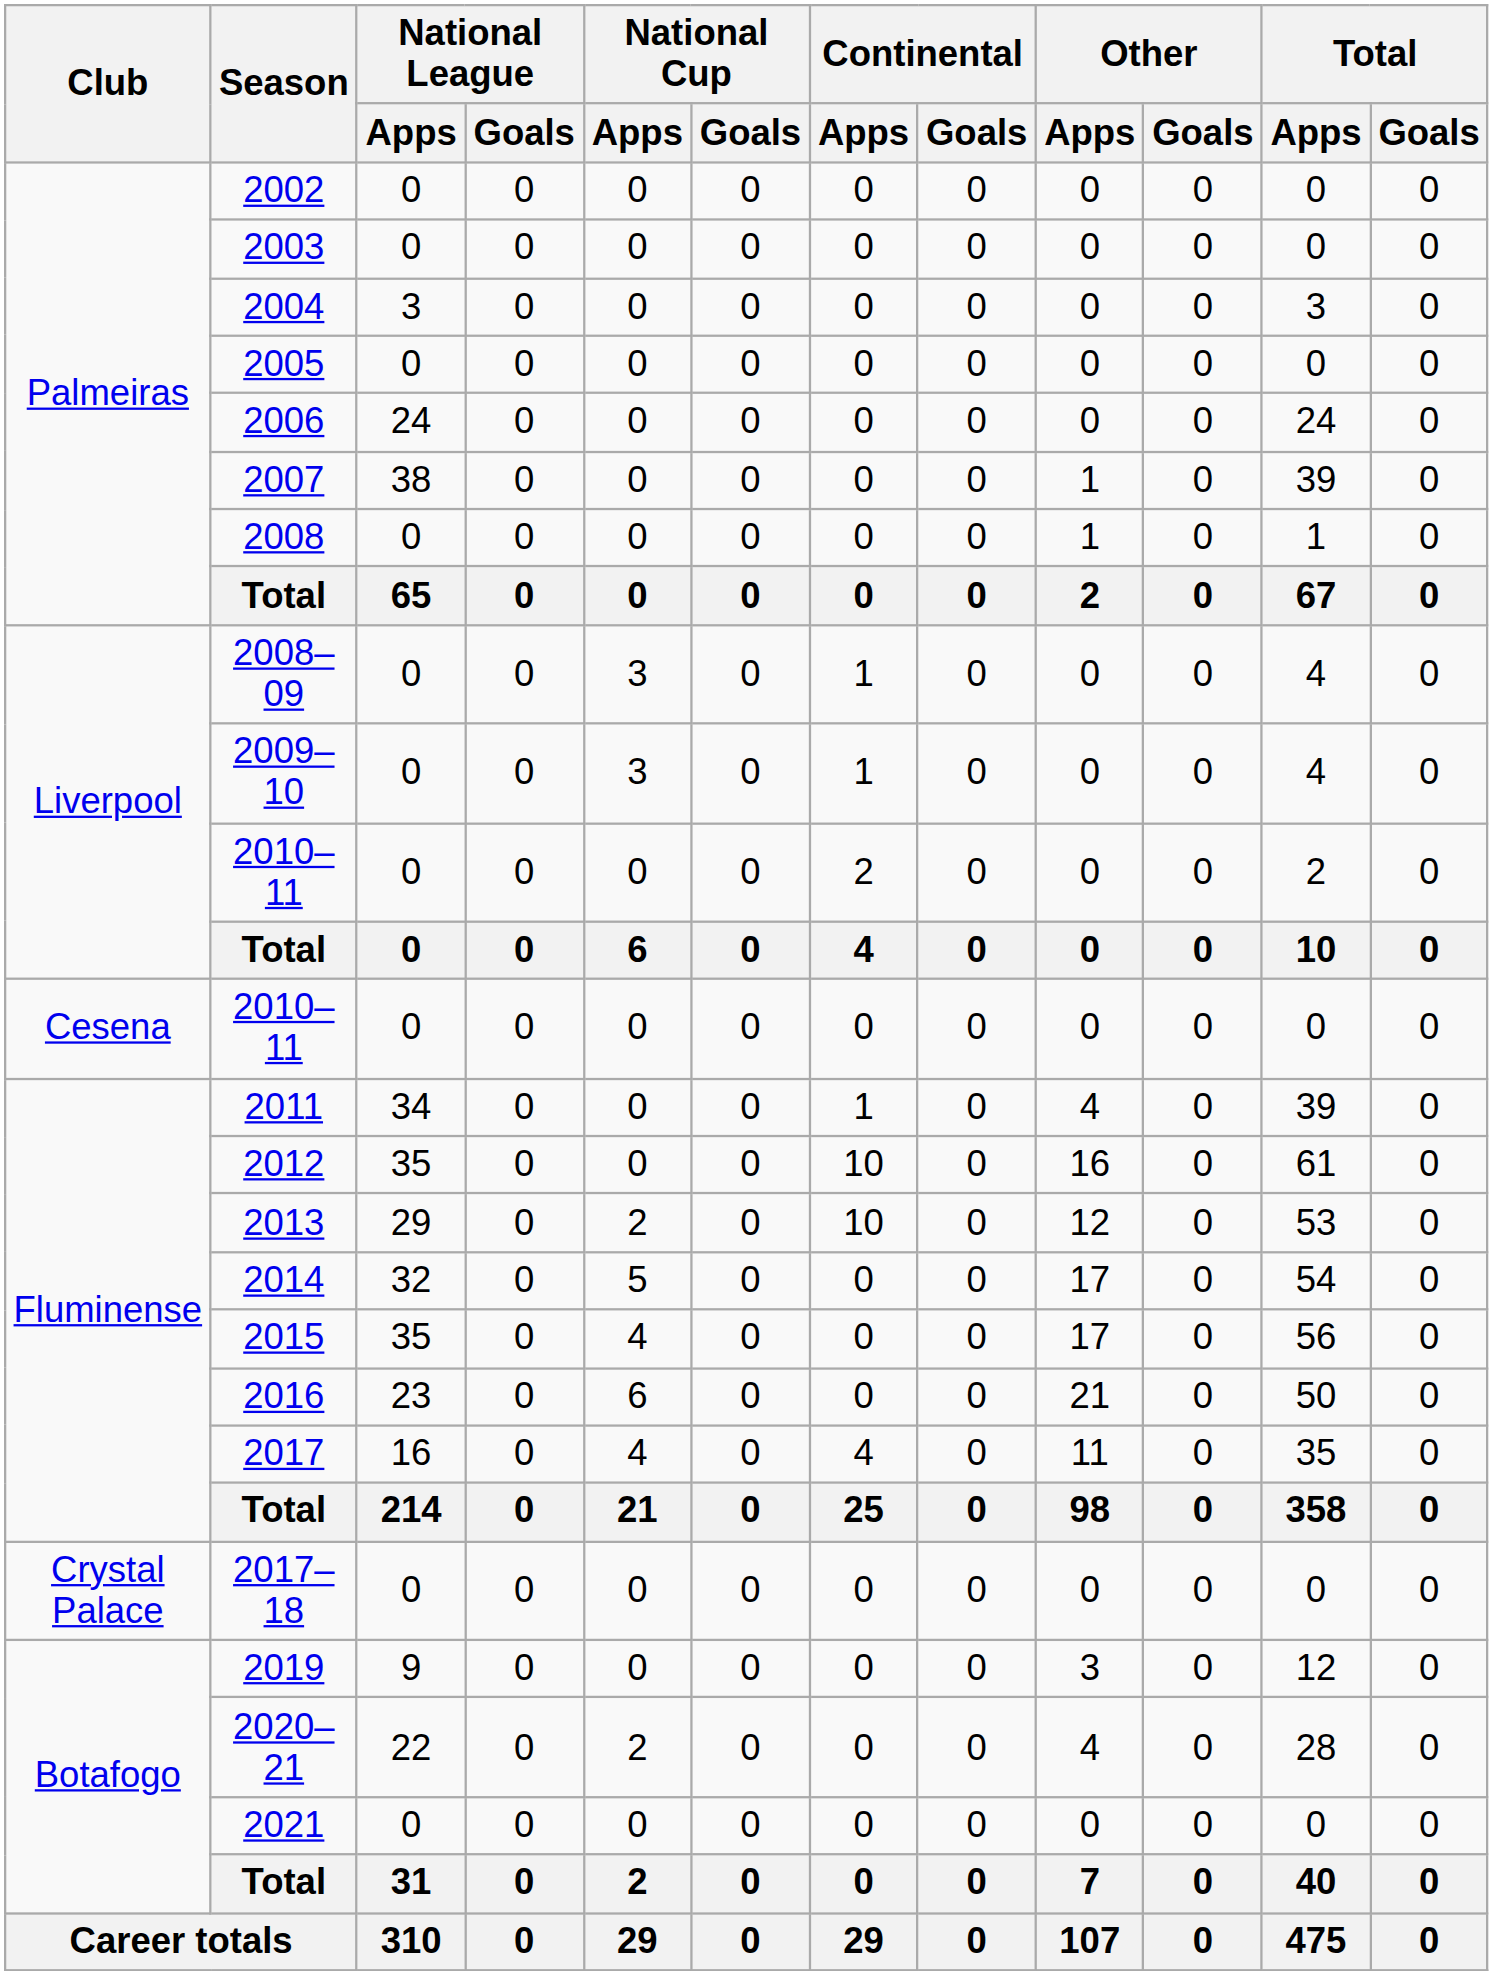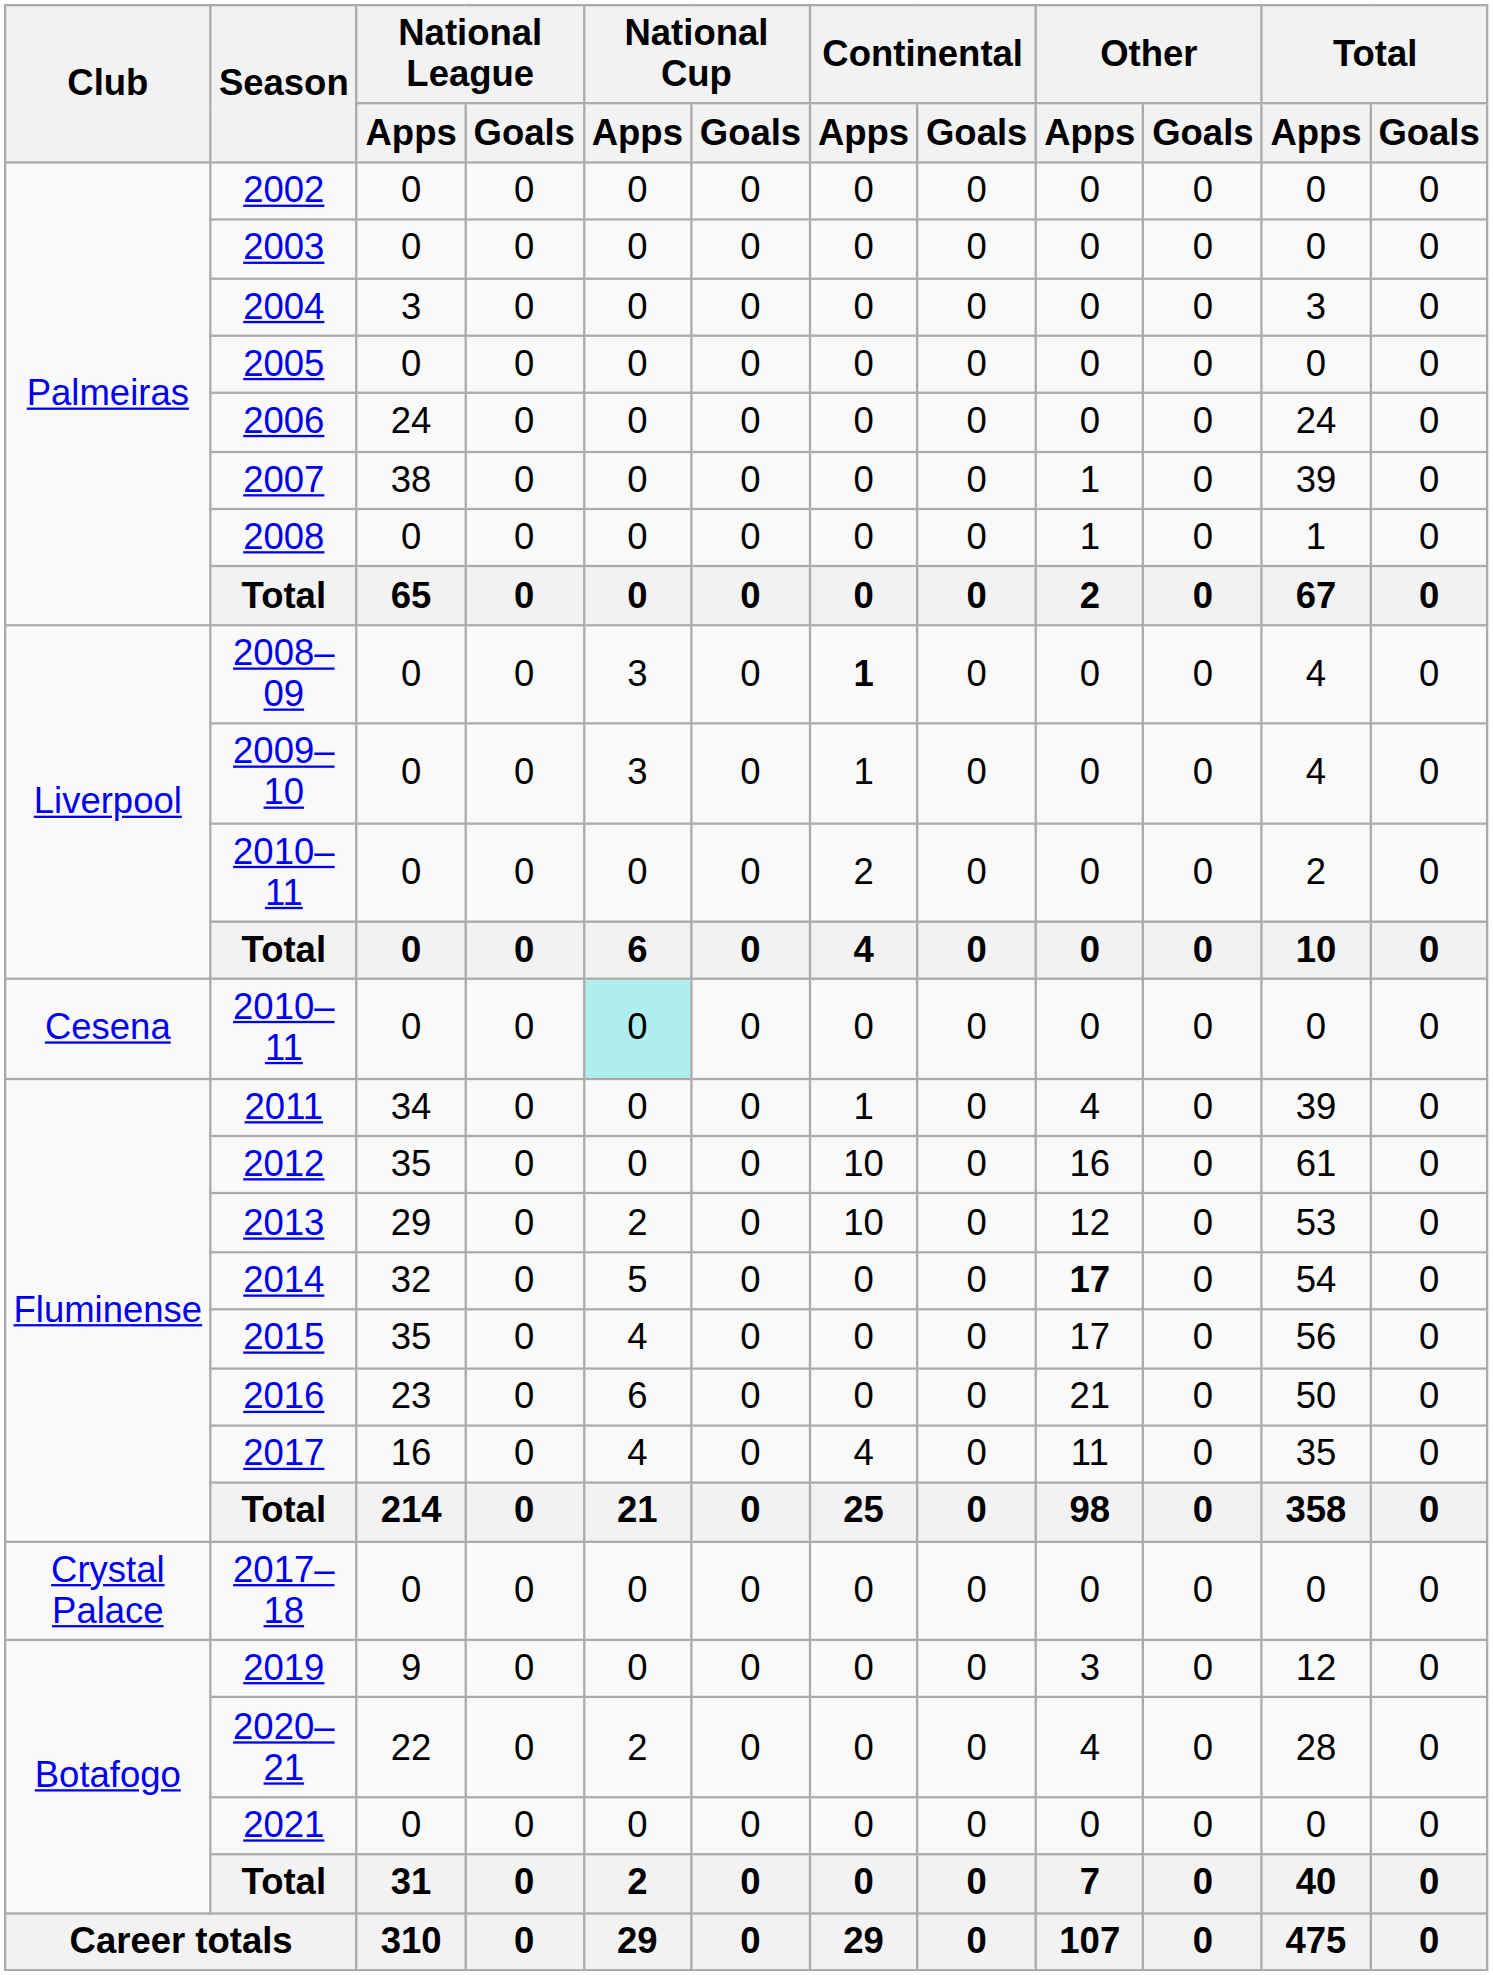(864, 673) normal -> (864, 673) bold
(637, 1028) no background -> (637, 1028) paleturquoise background
(1090, 1280) normal -> (1090, 1280) bold
